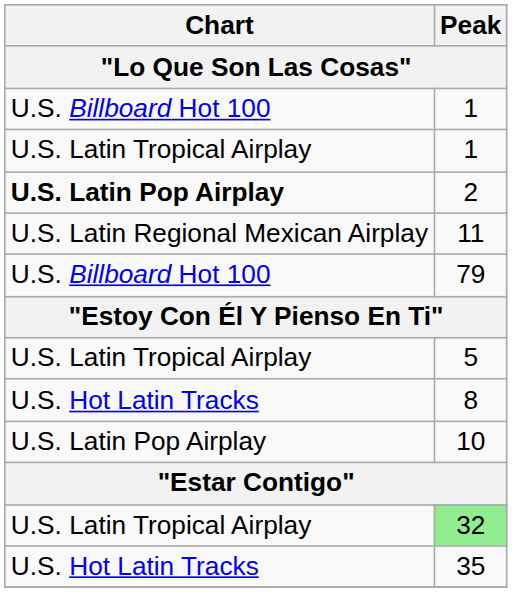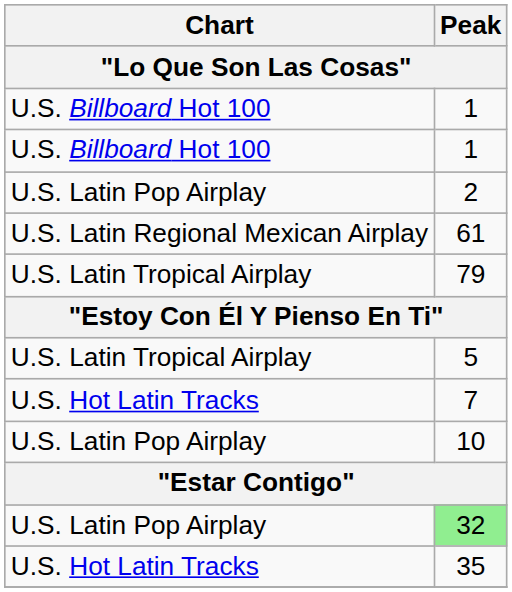(161, 150) U.S. Latin Tropical Airplay -> (141, 150) U.S. Billboard Hot 100
(147, 191) bold -> (138, 191) normal
(471, 233) 11 -> (471, 233) 61
(141, 274) U.S. Billboard Hot 100 -> (161, 274) U.S. Latin Tropical Airplay
(471, 399) 8 -> (471, 399) 7
(161, 524) U.S. Latin Tropical Airplay -> (138, 524) U.S. Latin Pop Airplay
